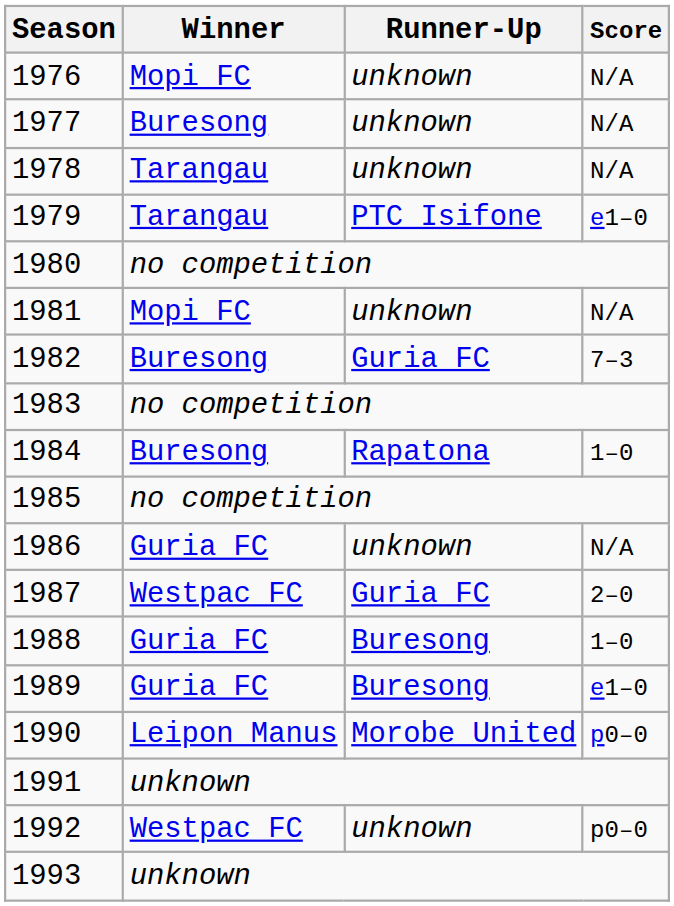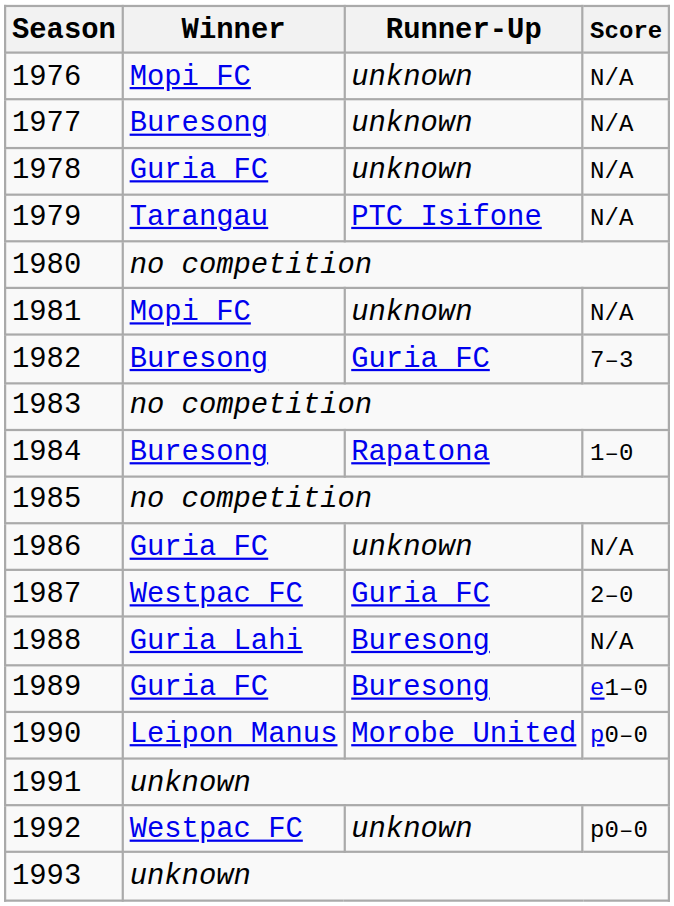(199, 171) Tarangau -> (199, 171) Guria FC
(619, 219) e1–0 -> (612, 219) N/A
(199, 641) Guria FC -> (216, 641) Guria Lahi
(612, 642) 1–0 -> (612, 642) N/A
